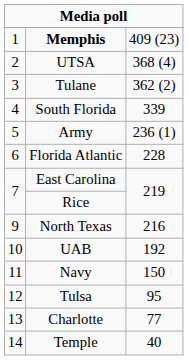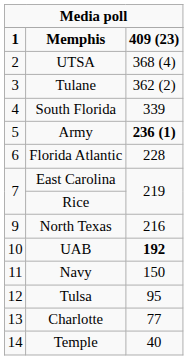(15, 39) normal -> (15, 39) bold
(154, 39) normal -> (154, 39) bold
(154, 132) normal -> (154, 132) bold
(154, 249) normal -> (154, 249) bold
